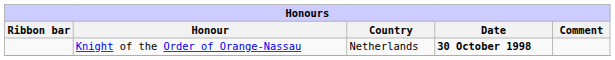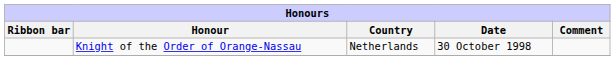(484, 47) bold -> (484, 47) normal
